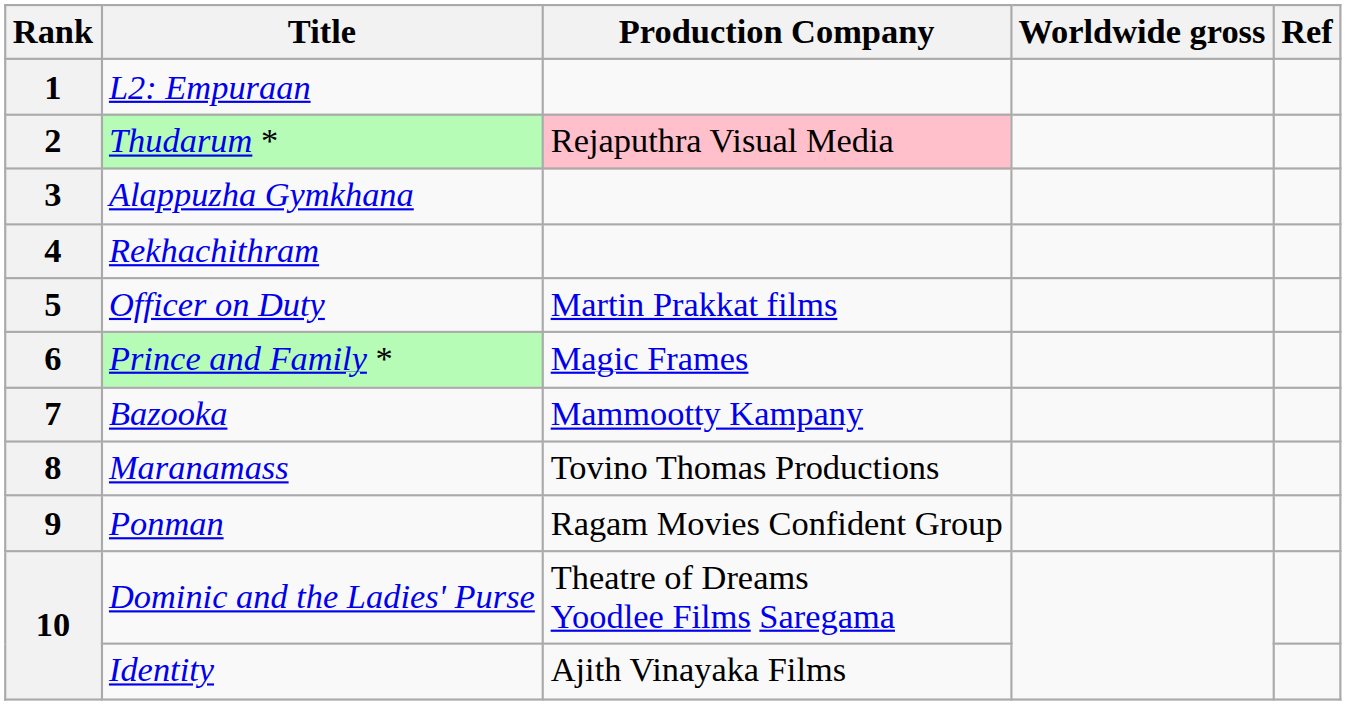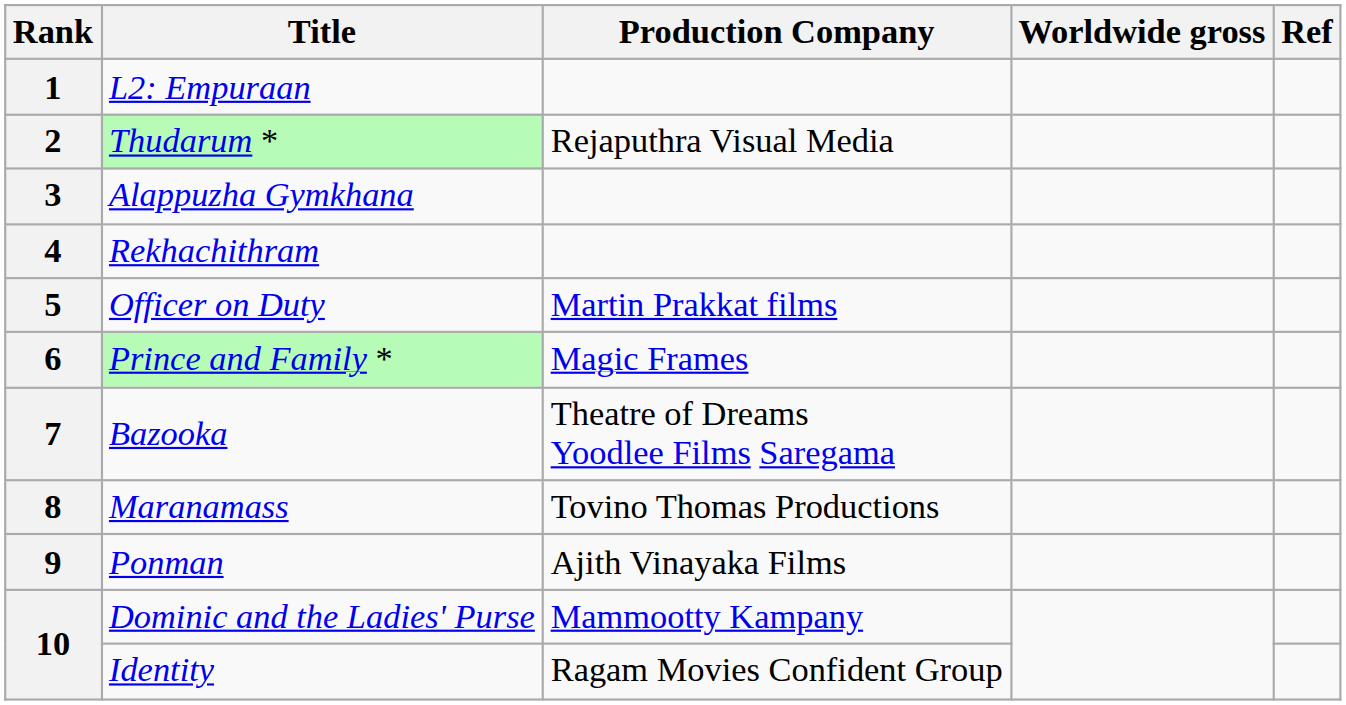(722, 140) pink background -> (722, 140) no background
(707, 413) Mammootty Kampany -> (723, 433) Theatre of Dreams Yoodlee Films Saregama
(777, 522) Ragam Movies Confident Group -> (698, 561) Ajith Vinayaka Films
(723, 596) Theatre of Dreams Yoodlee Films Saregama -> (707, 616) Mammootty Kampany
(698, 670) Ajith Vinayaka Films -> (777, 670) Ragam Movies Confident Group
